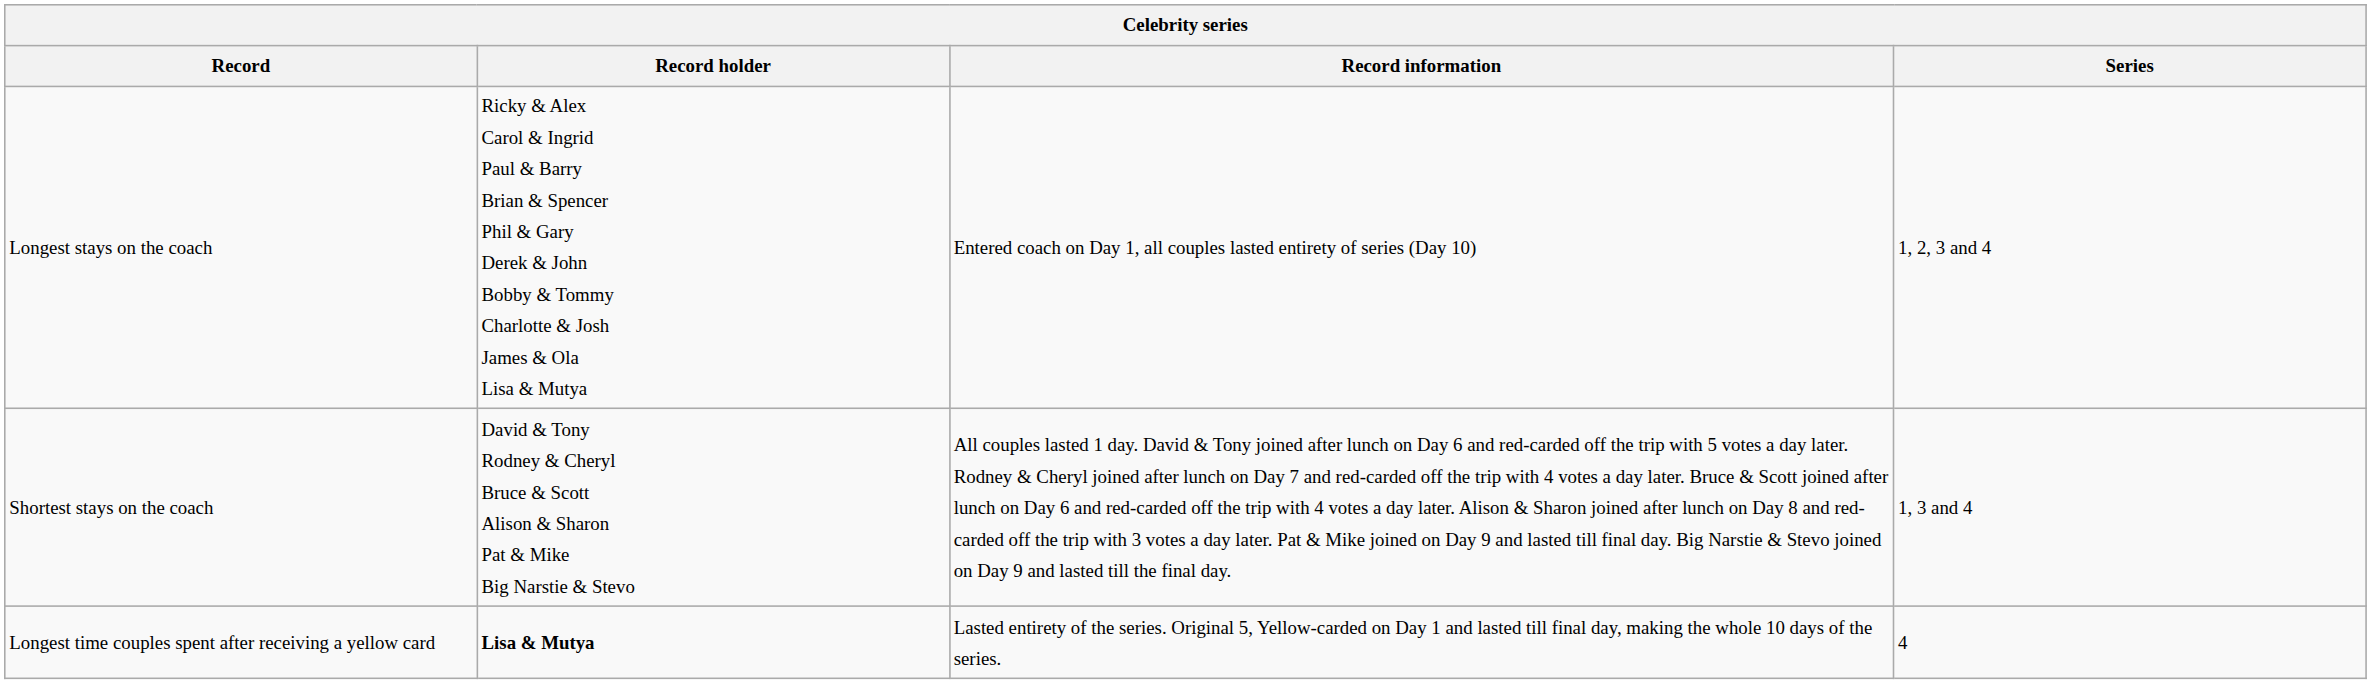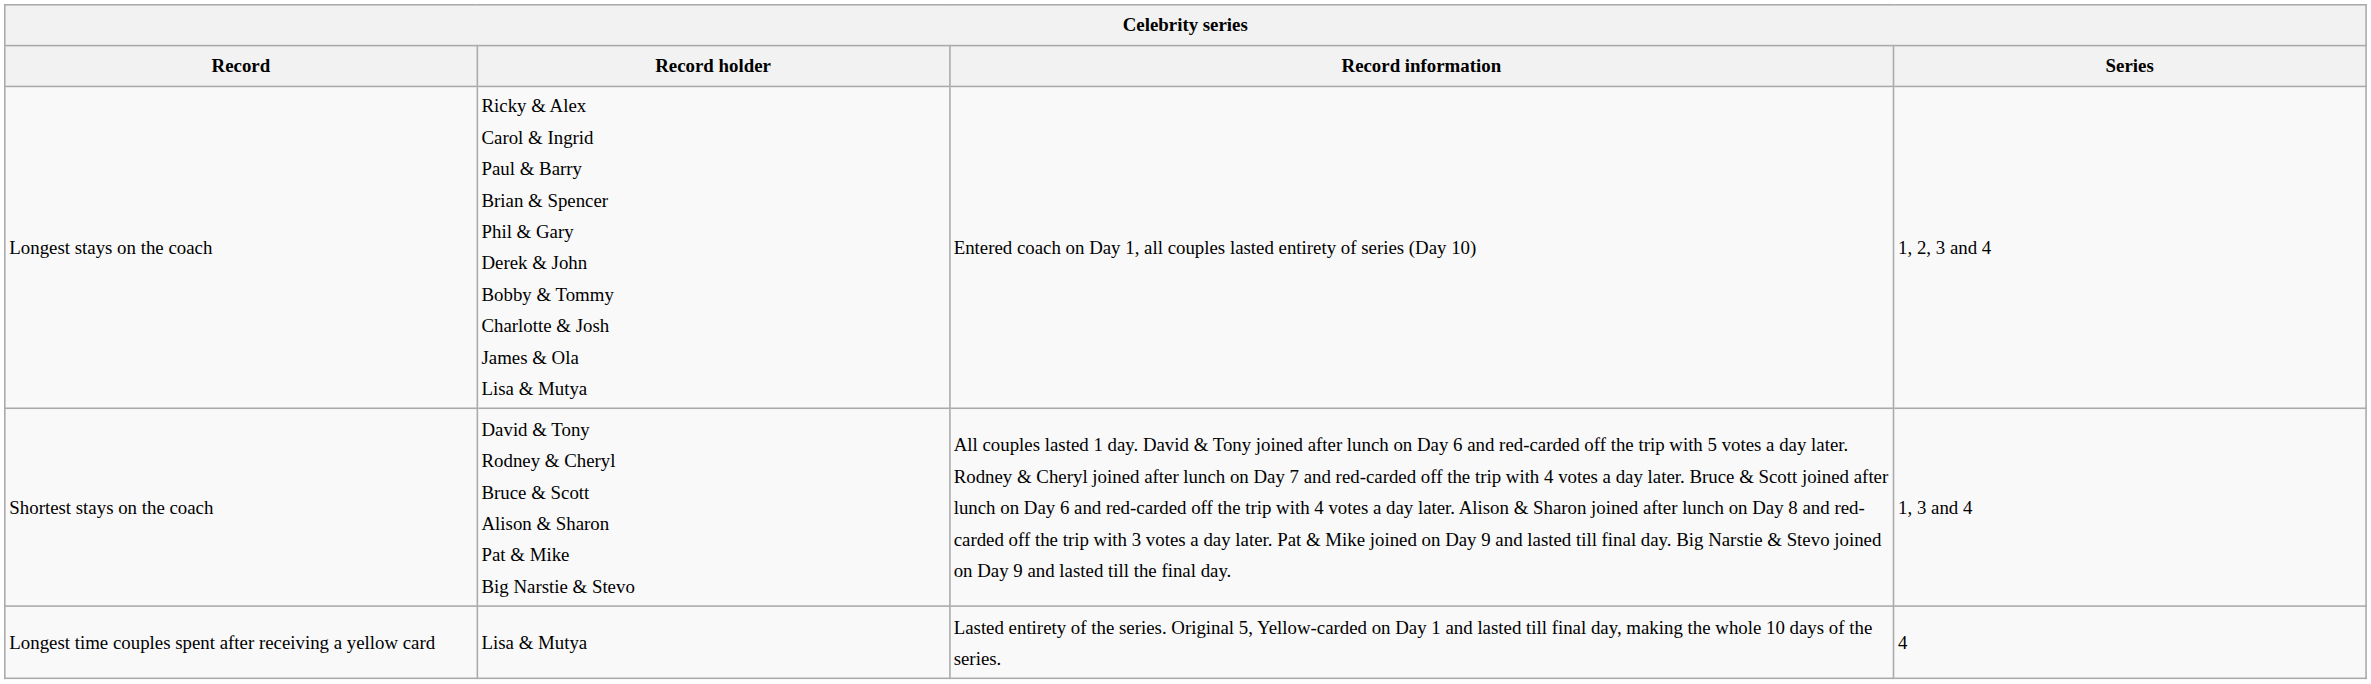(538, 642) bold -> (534, 642) normal
